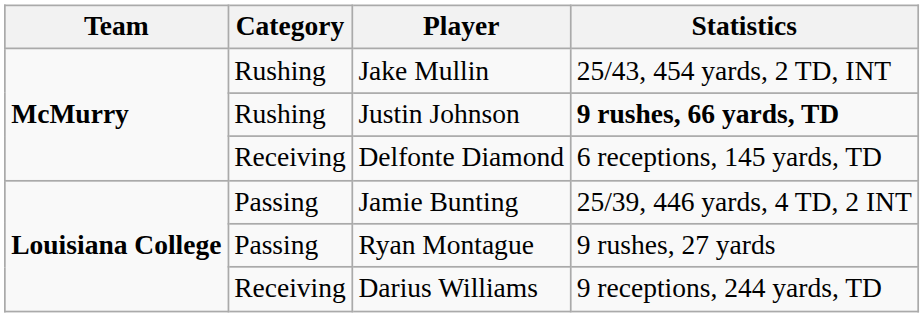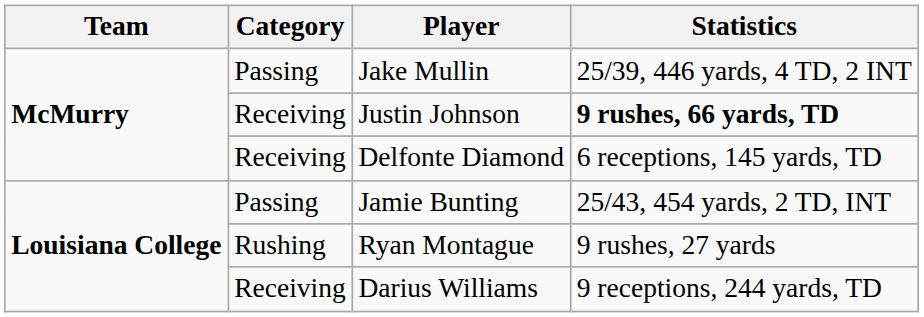(280, 70) Rushing -> (276, 70) Passing
(734, 70) 25/43, 454 yards, 2 TD, INT -> (744, 70) 25/39, 446 yards, 4 TD, 2 INT
(280, 114) Rushing -> (290, 114) Receiving
(744, 201) 25/39, 446 yards, 4 TD, 2 INT -> (734, 201) 25/43, 454 yards, 2 TD, INT
(276, 245) Passing -> (280, 245) Rushing
